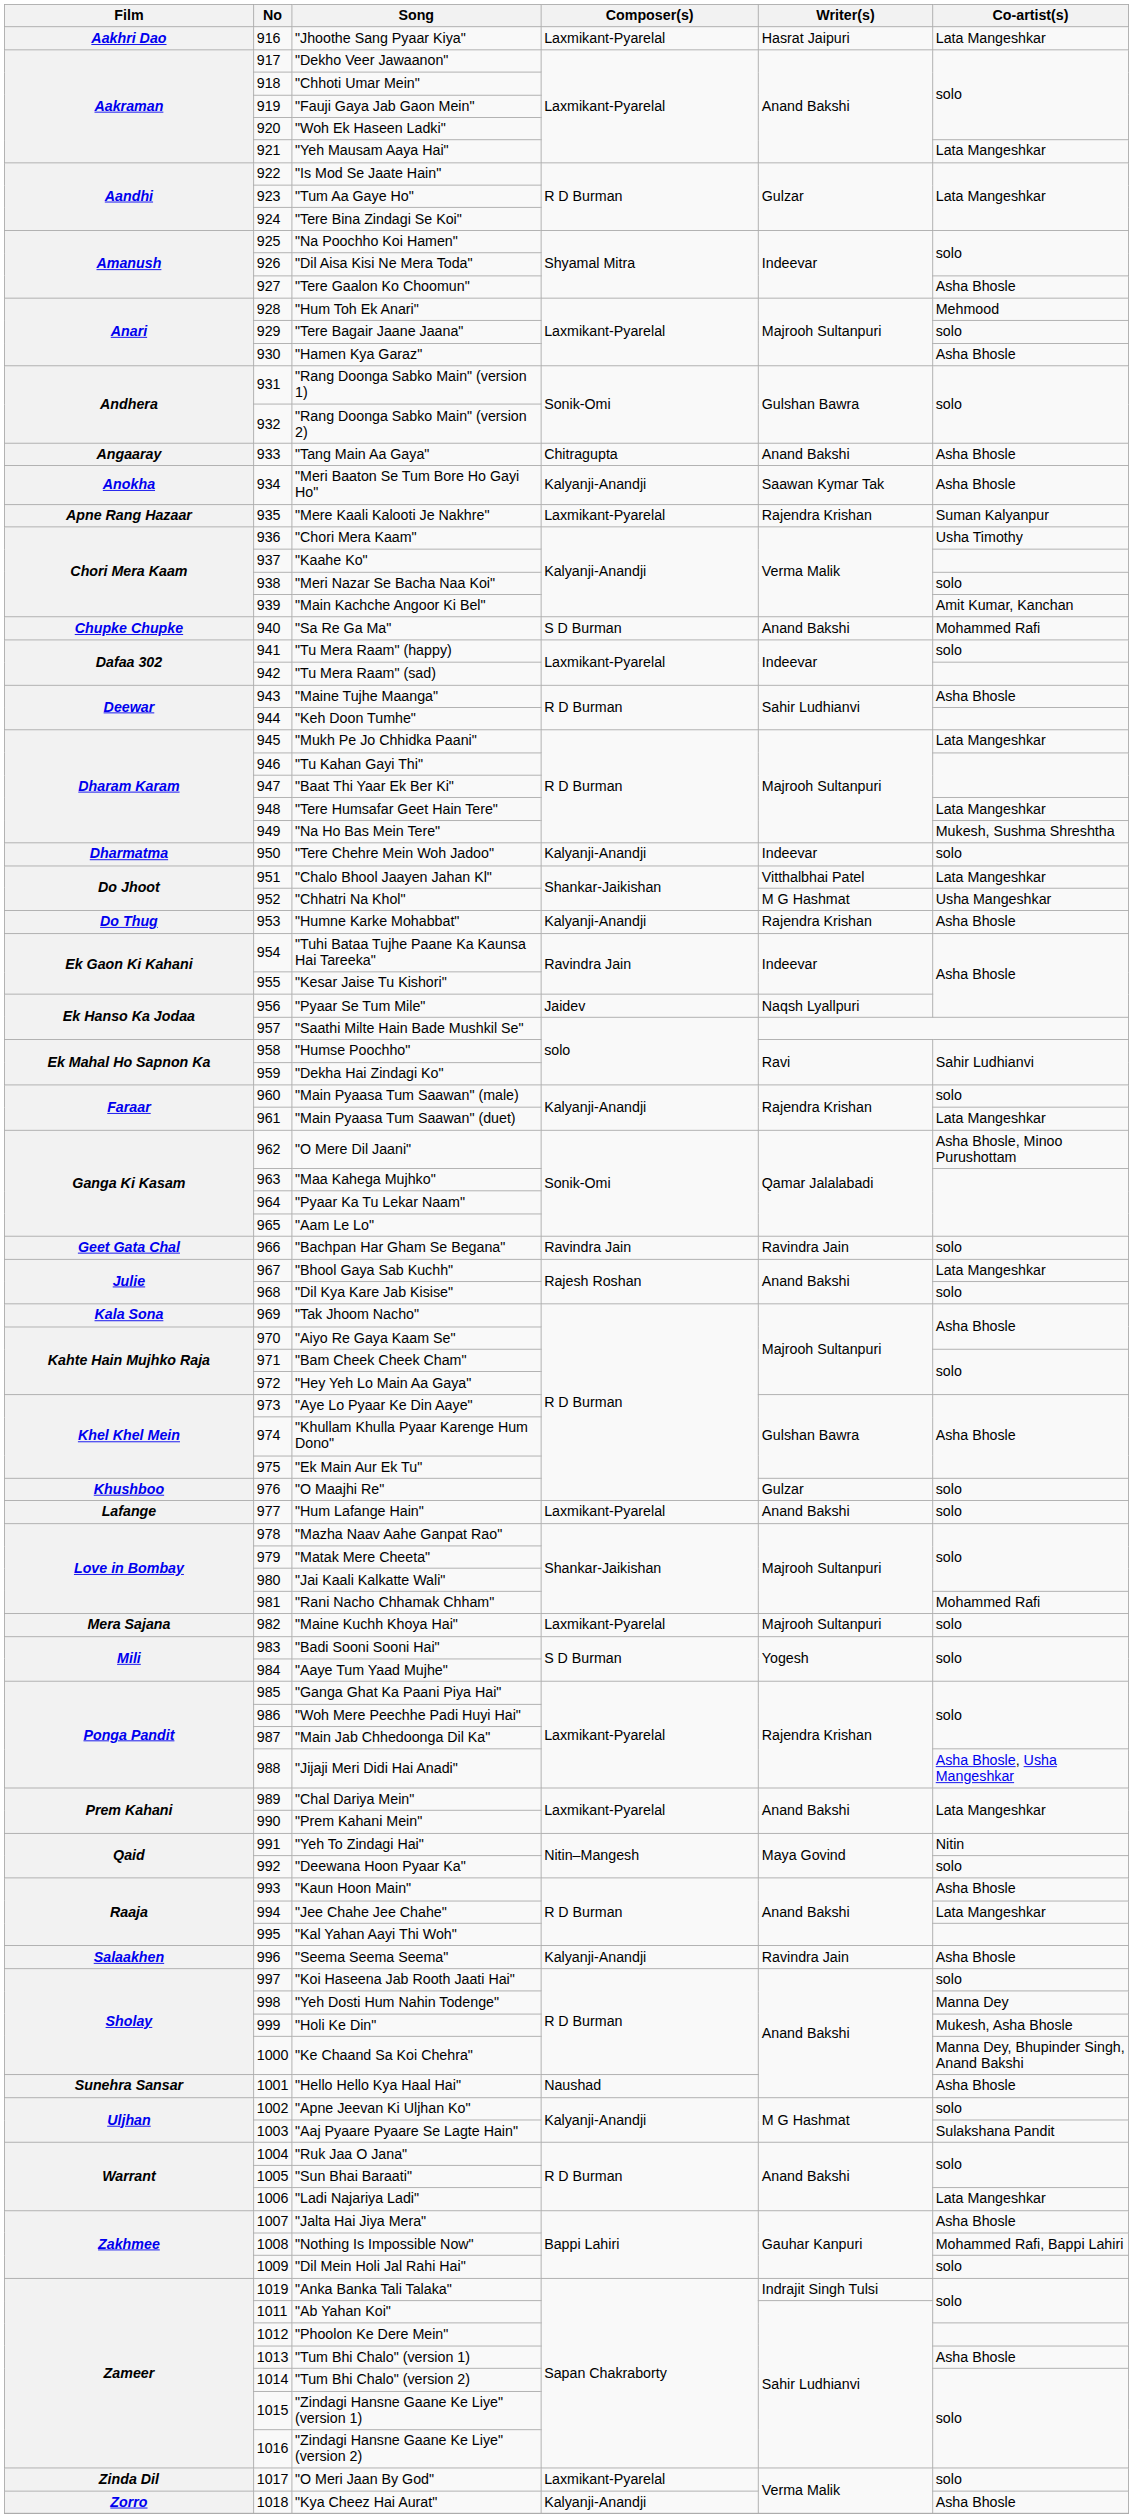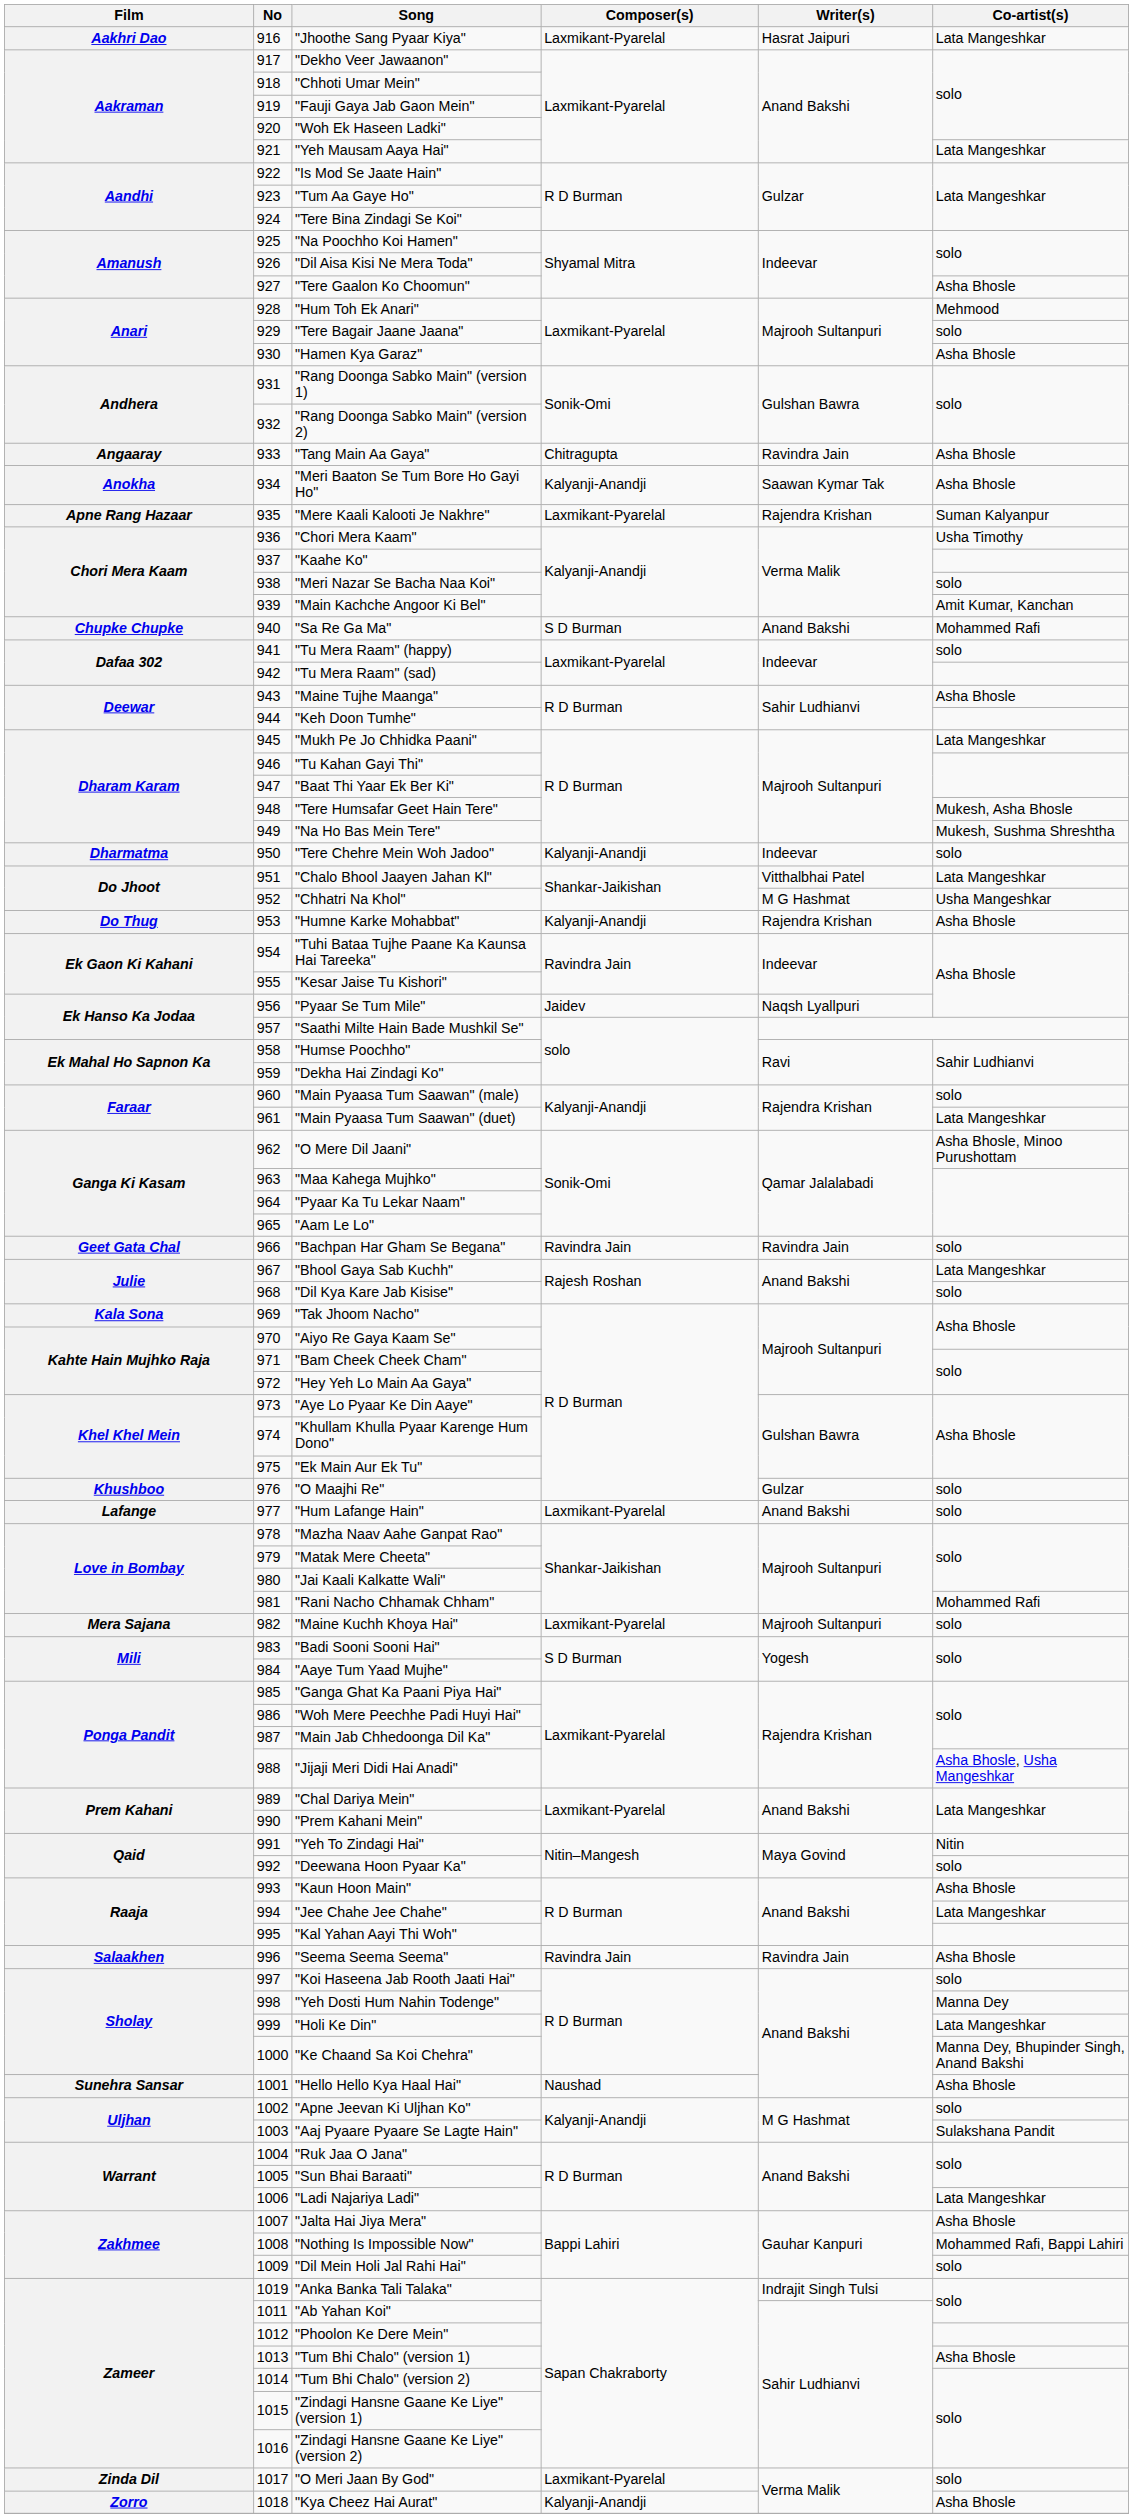(806, 454) Anand Bakshi -> (805, 454) Ravindra Jain
(991, 809) Lata Mangeshkar -> (1004, 809) Mukesh, Asha Bhosle
(595, 1957) Kalyanji-Anandji -> (588, 1957) Ravindra Jain
(1004, 2024) Mukesh, Asha Bhosle -> (991, 2024) Lata Mangeshkar
